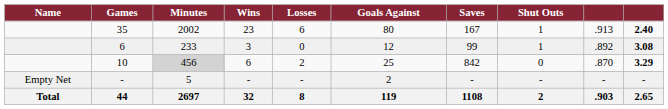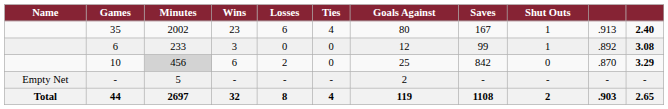+ column: (331, 12)
